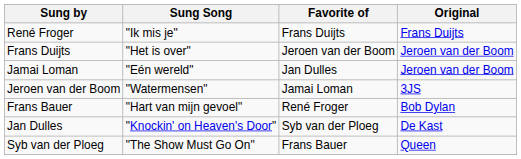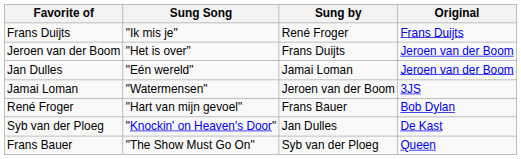columns swapped: (338, 13) <-> (64, 13)
